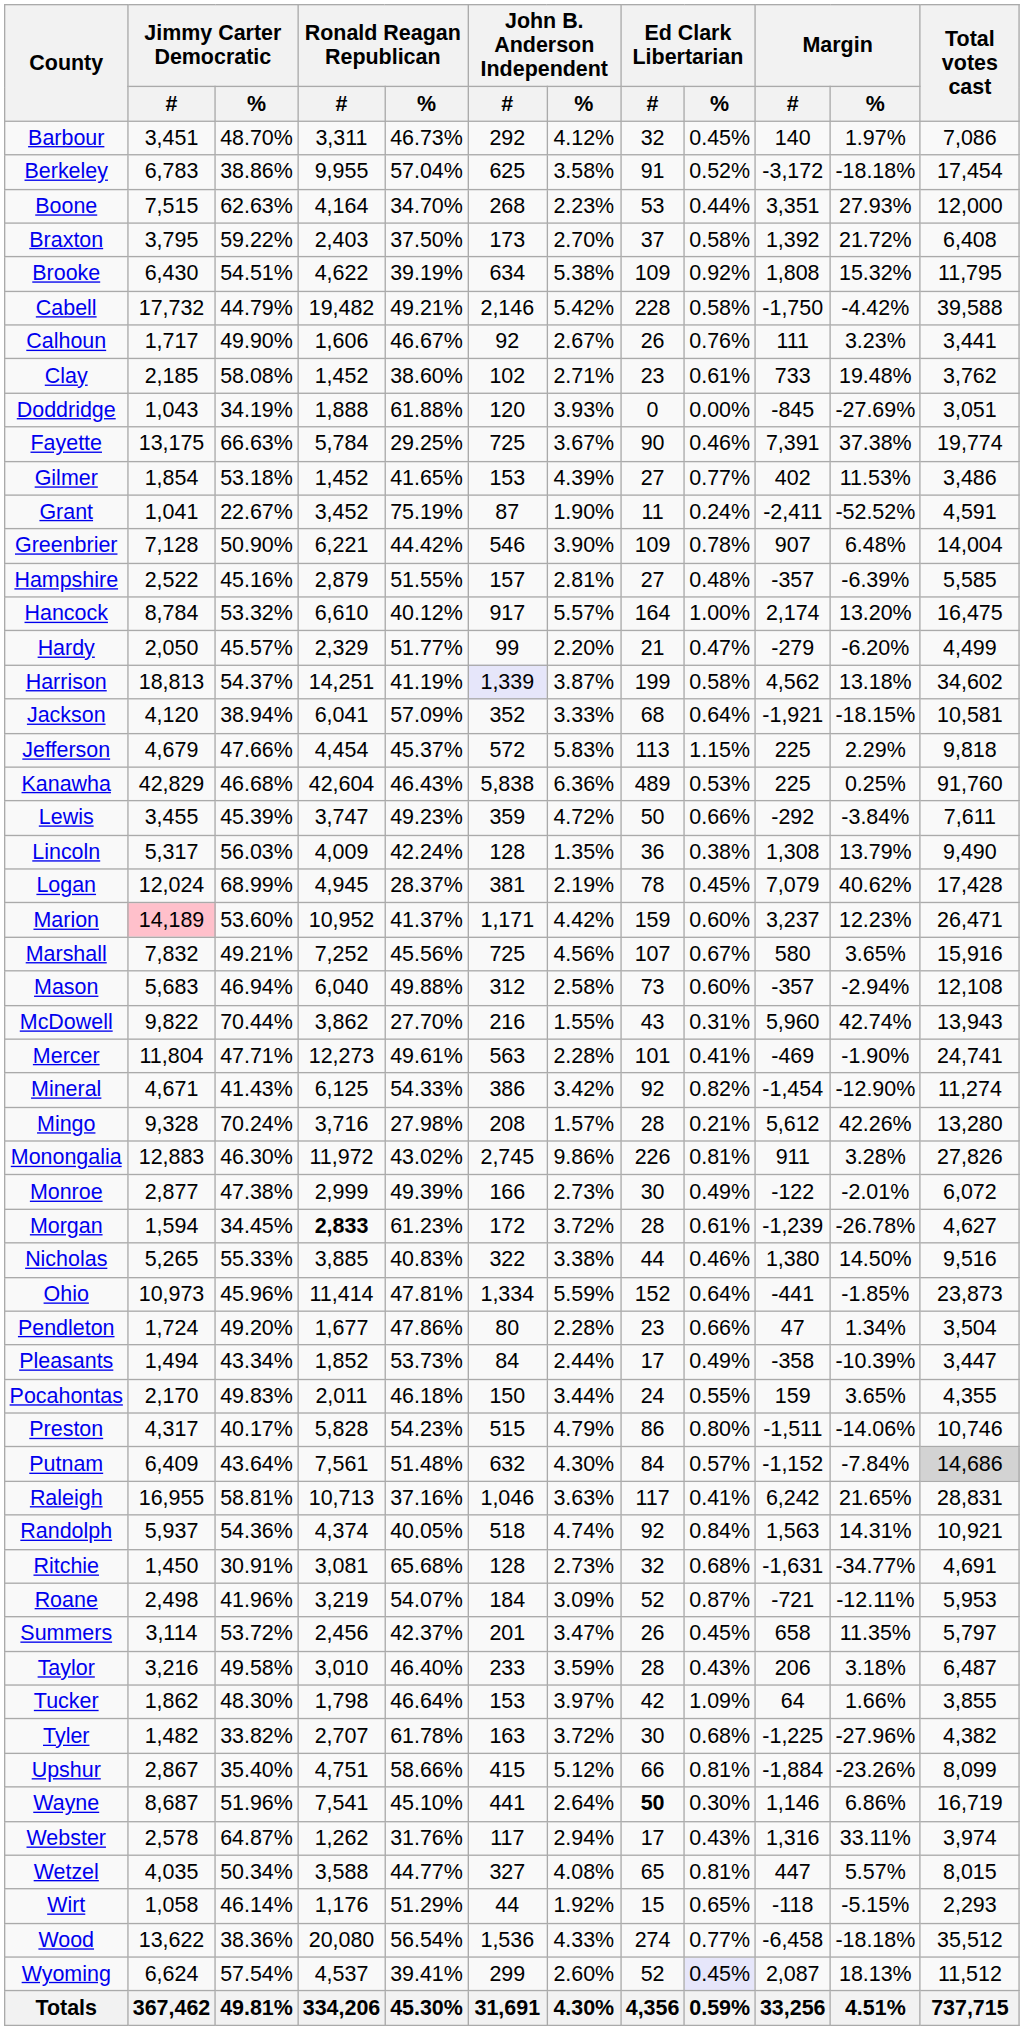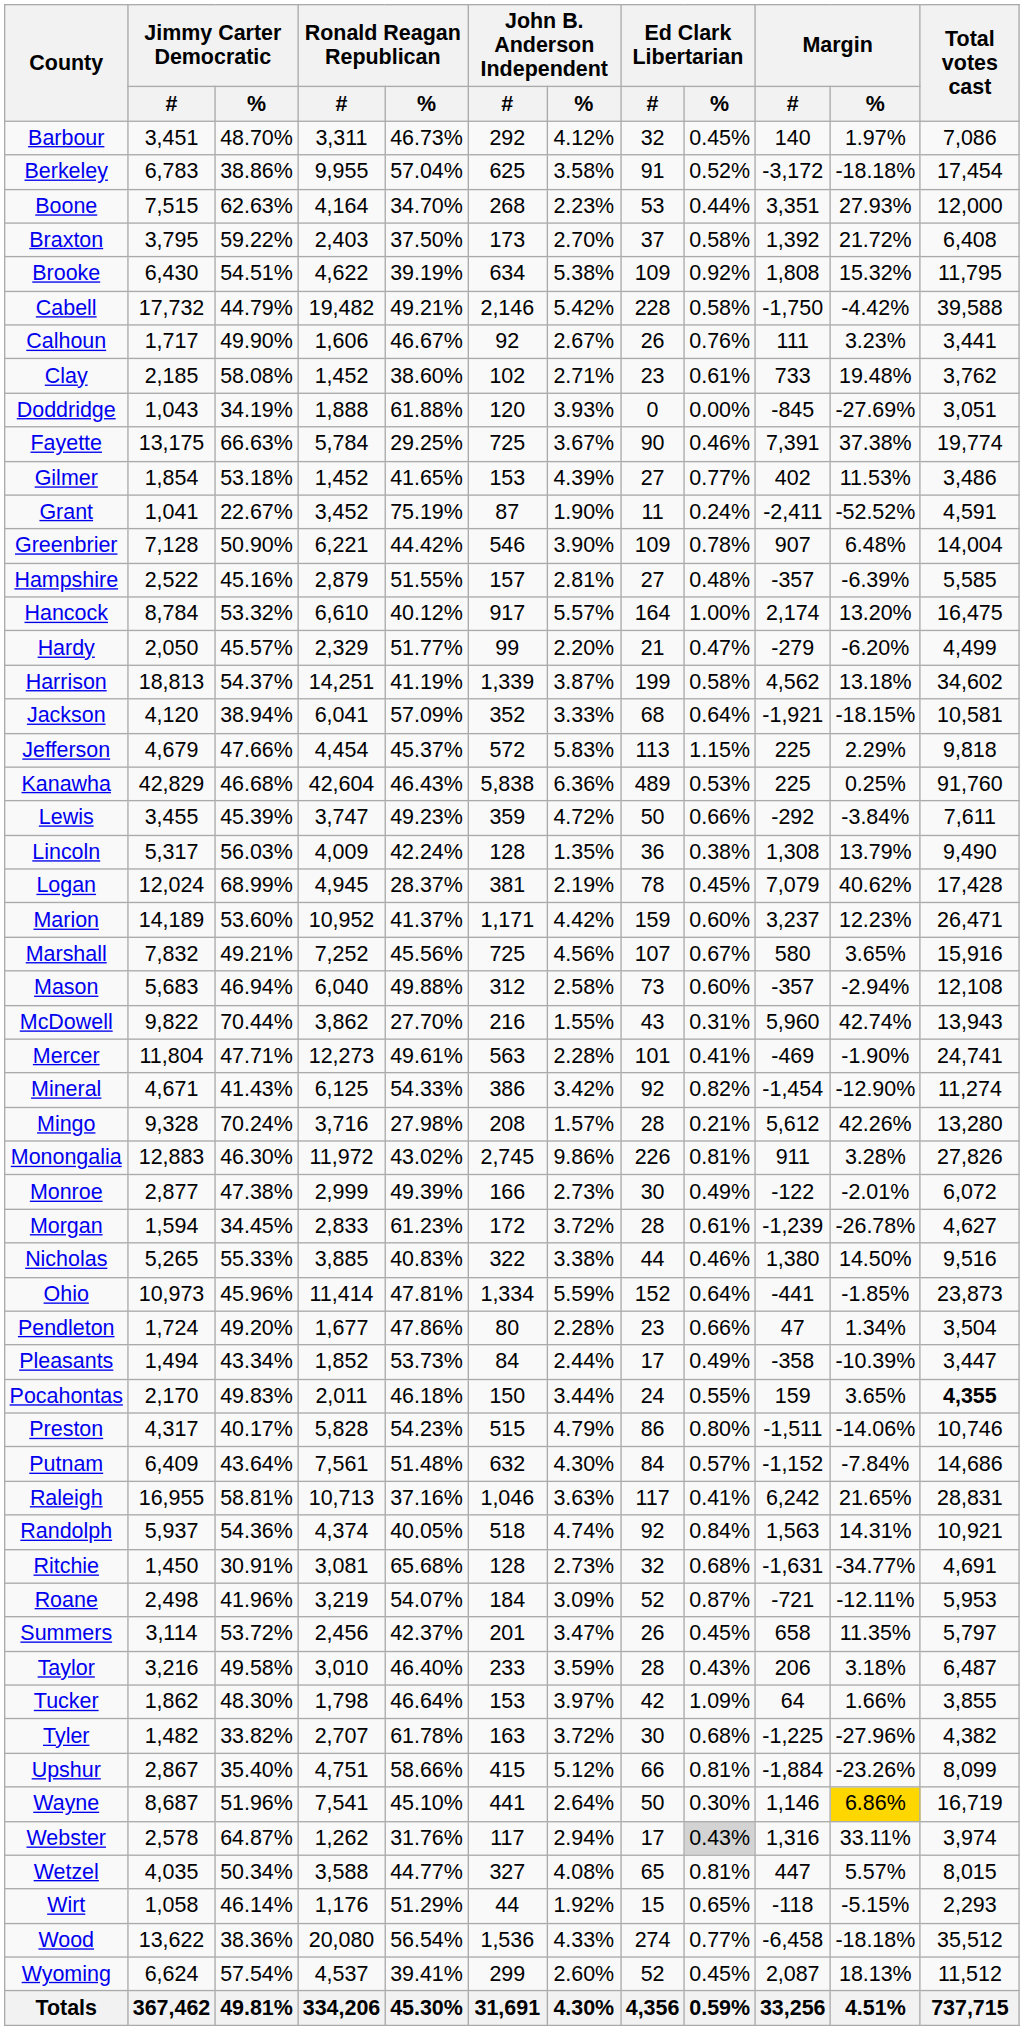(507, 681) lavender background -> (507, 681) no background
(172, 919) pink background -> (172, 919) no background
(341, 1225) bold -> (341, 1225) normal
(970, 1395) normal -> (970, 1395) bold
(970, 1463) lightgrey background -> (970, 1463) no background
(653, 1803) bold -> (653, 1803) normal
(875, 1803) no background -> (875, 1803) gold background
(720, 1837) no background -> (720, 1837) lightgrey background
(720, 1973) lavender background -> (720, 1973) no background
